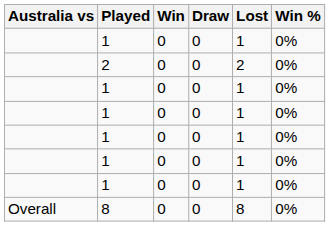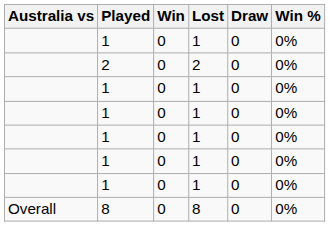columns swapped: (211, 16) <-> (252, 16)
